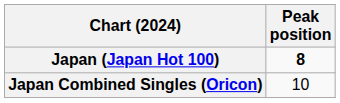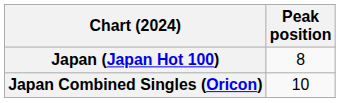(301, 60) bold -> (301, 60) normal
